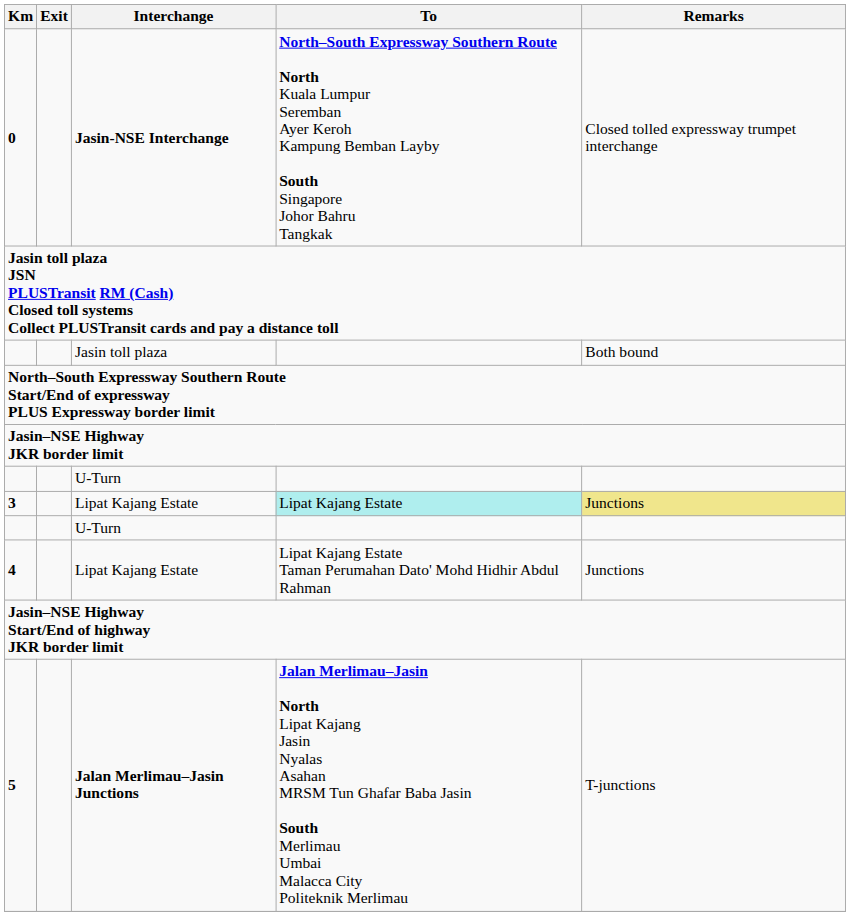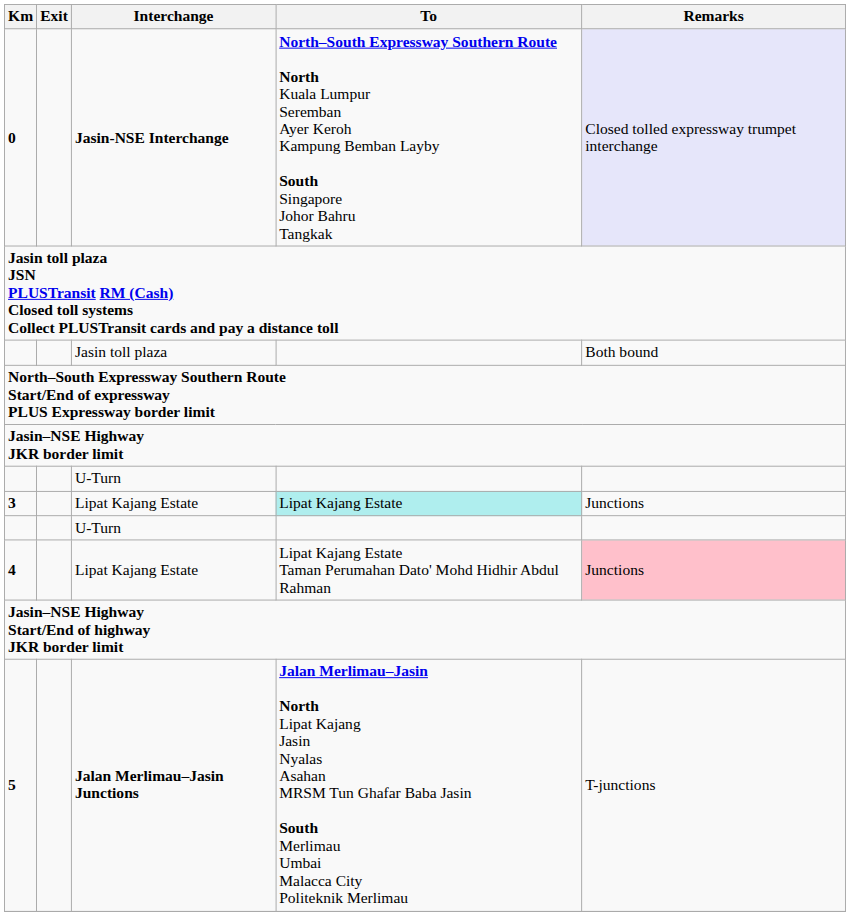(691, 137) no background -> (691, 137) lavender background
(615, 503) khaki background -> (615, 503) no background
(615, 570) no background -> (615, 570) pink background
